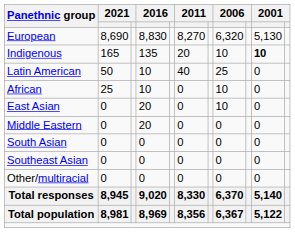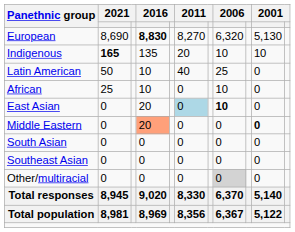(153, 36) normal -> (153, 36) bold
(110, 54) normal -> (110, 54) bold
(260, 54) bold -> (260, 54) normal
(180, 107) no background -> (180, 107) lightblue background
(222, 107) normal -> (222, 107) bold
(145, 125) no background -> (145, 125) lightsalmon background
(257, 125) normal -> (257, 125) bold
(219, 178) no background -> (219, 178) lightgrey background
